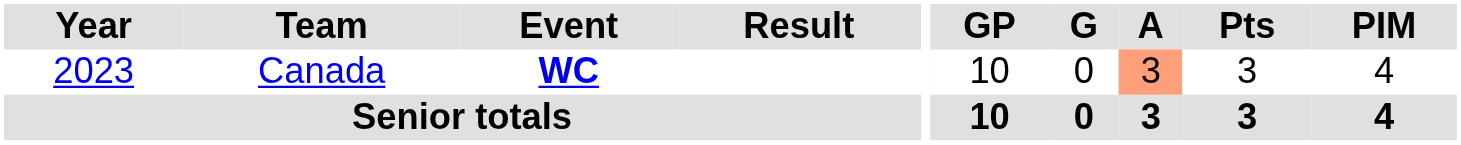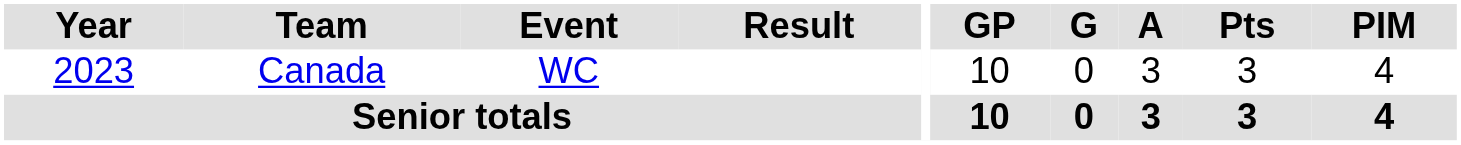(569, 71) bold -> (569, 71) normal
(1151, 71) lightsalmon background -> (1151, 71) no background
